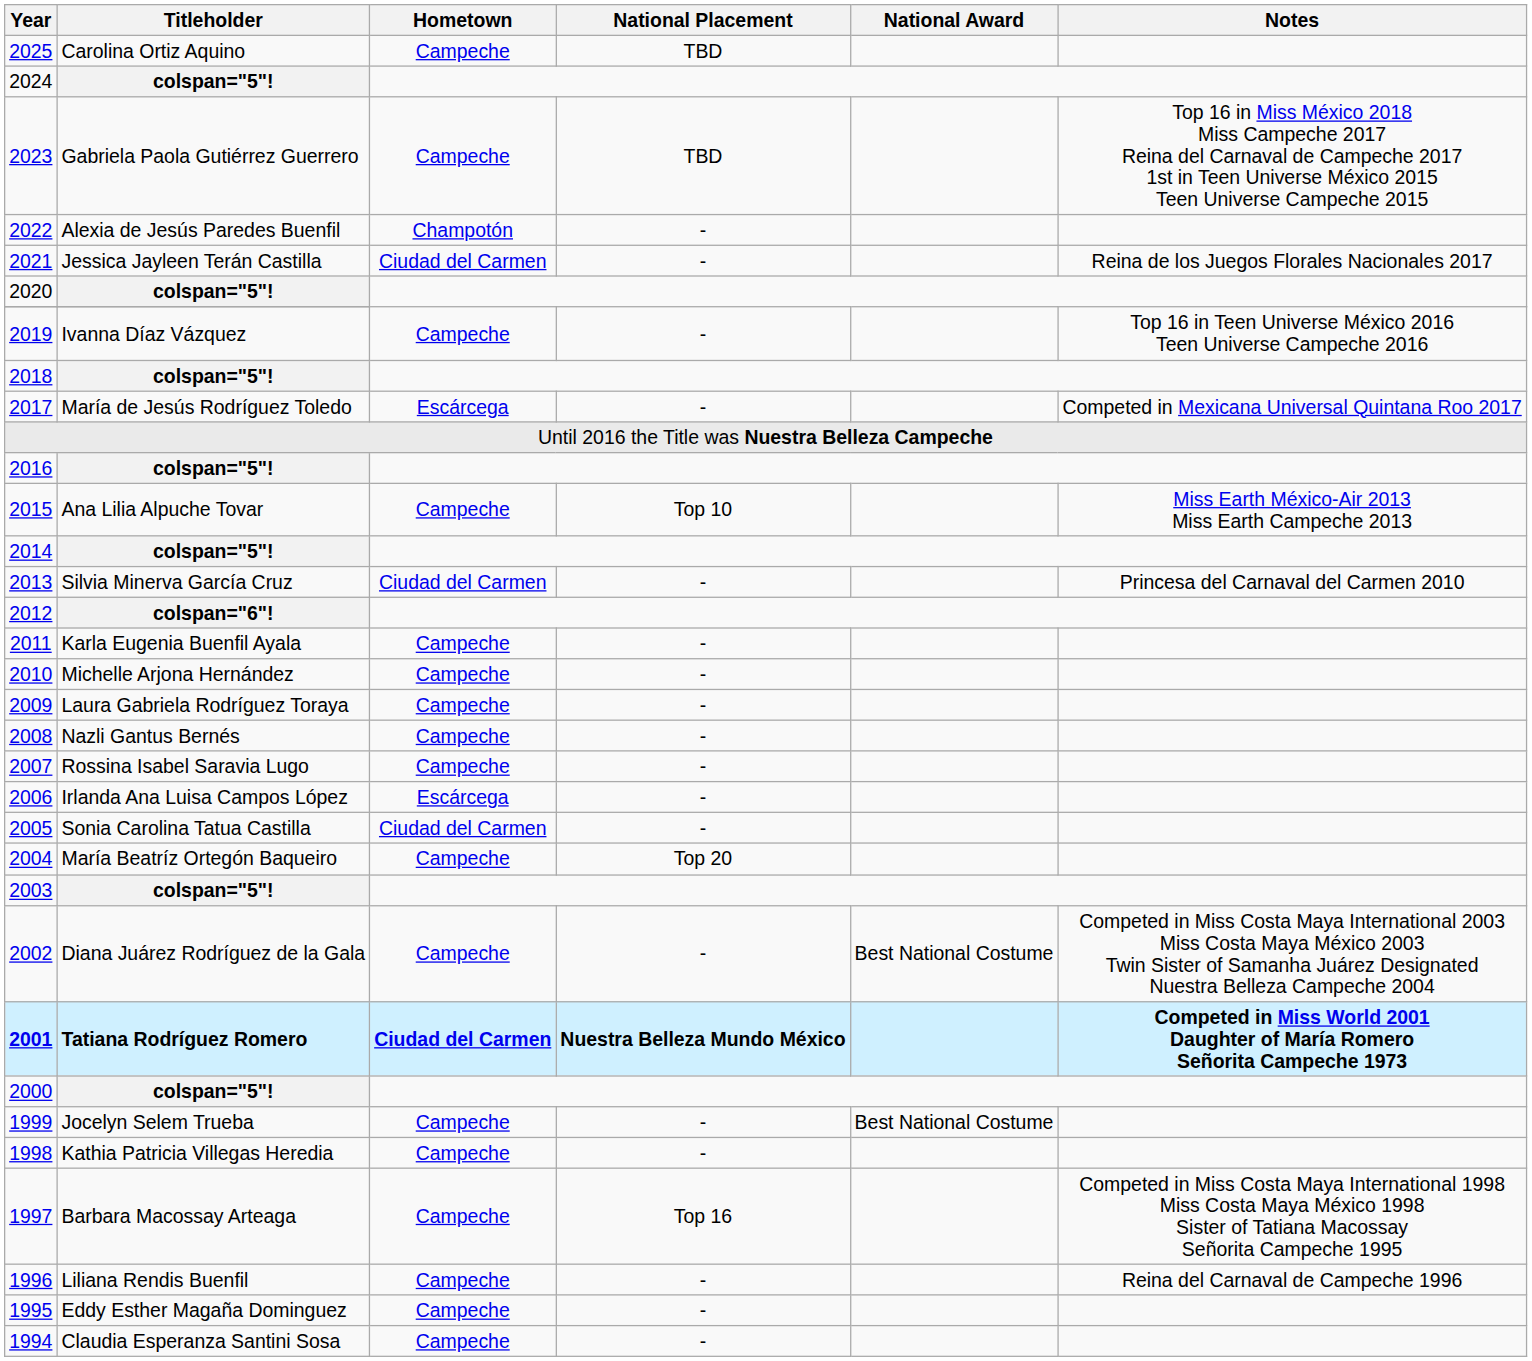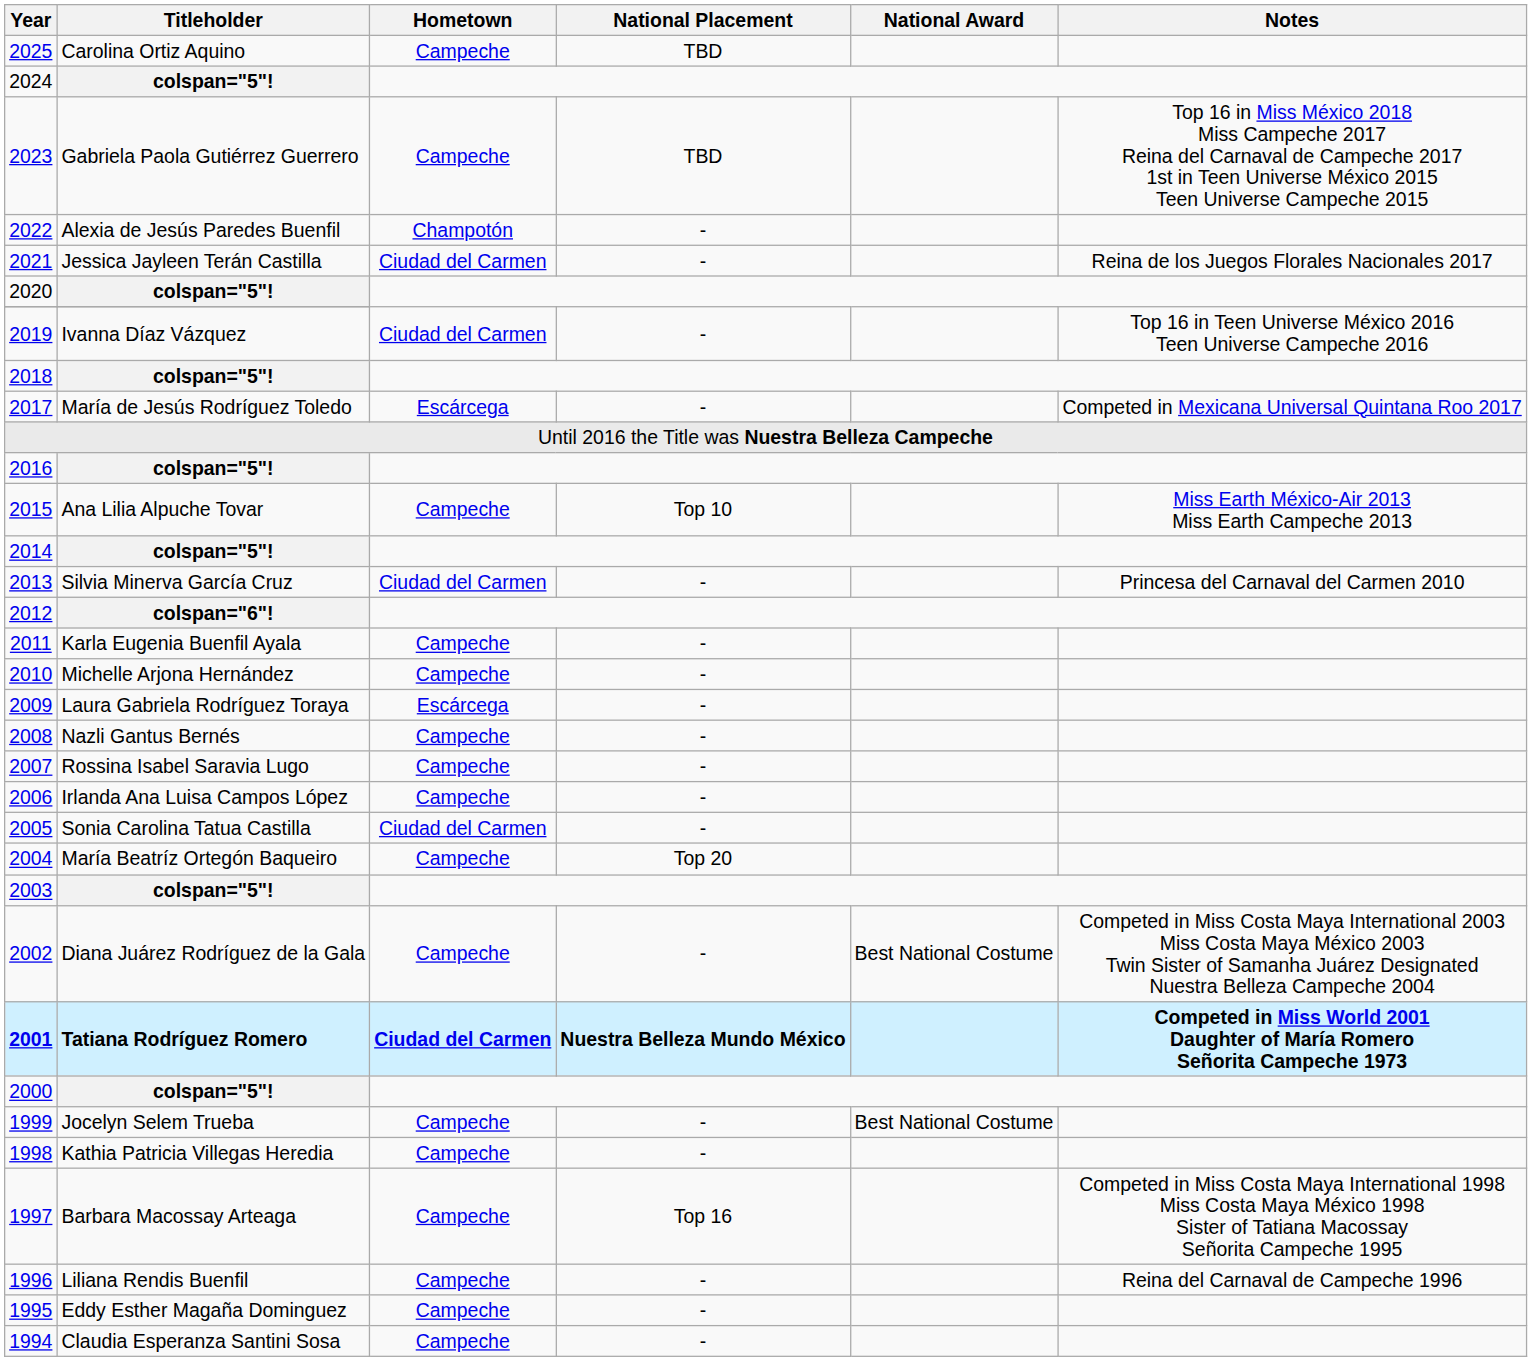(463, 334) Campeche -> (463, 334) Ciudad del Carmen
(463, 705) Campeche -> (463, 705) Escárcega
(463, 798) Escárcega -> (463, 798) Campeche
